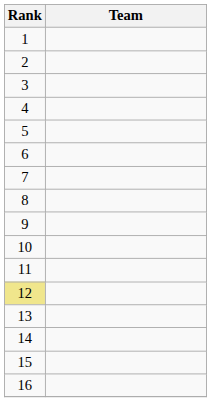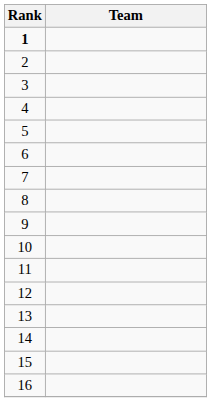(25, 39) normal -> (25, 39) bold
(25, 293) khaki background -> (25, 293) no background
